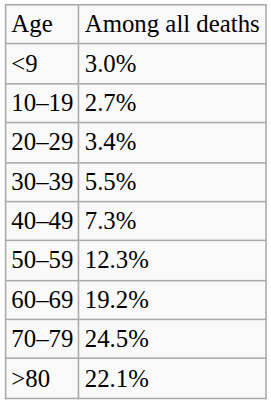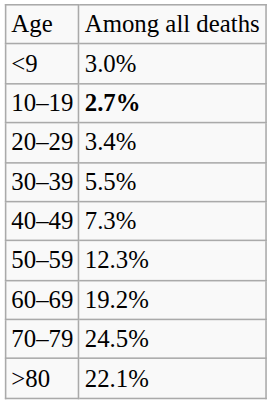(111, 102) normal -> (113, 102) bold
